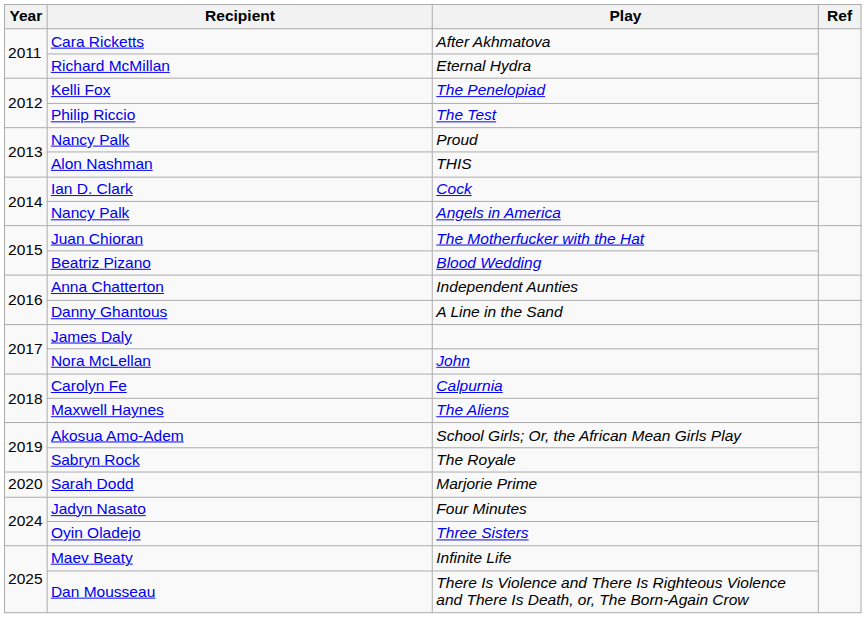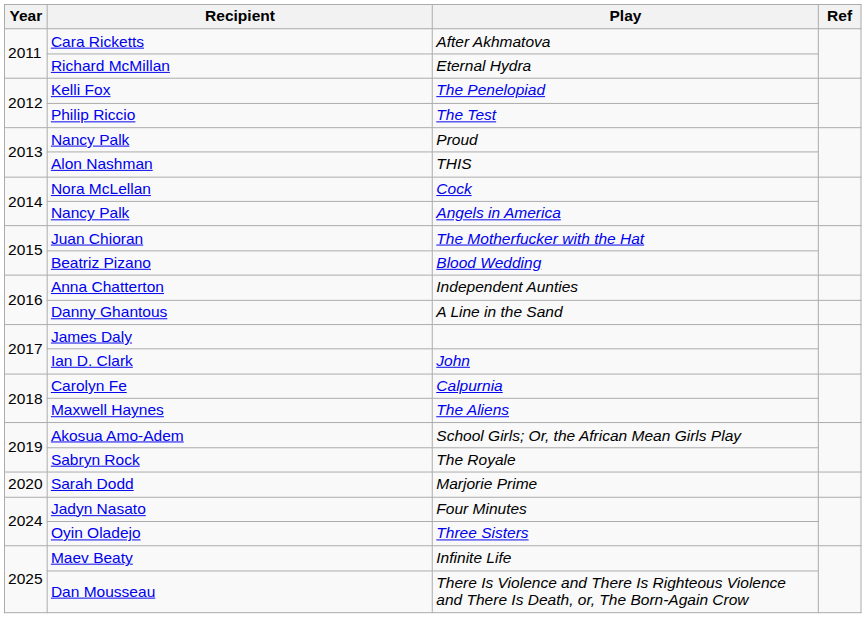(92, 189) Ian D. Clark -> (101, 189) Nora McLellan
(101, 361) Nora McLellan -> (92, 361) Ian D. Clark
